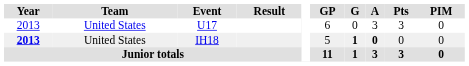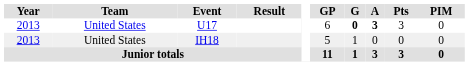(355, 25) normal -> (355, 25) bold
(375, 25) normal -> (375, 25) bold
(28, 40) bold -> (28, 40) normal
(355, 40) bold -> (355, 40) normal
(375, 40) bold -> (375, 40) normal
